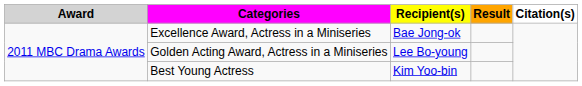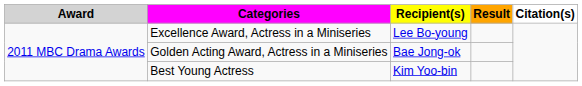(427, 33) Bae Jong-ok -> (430, 33) Lee Bo-young
(430, 52) Lee Bo-young -> (427, 52) Bae Jong-ok
